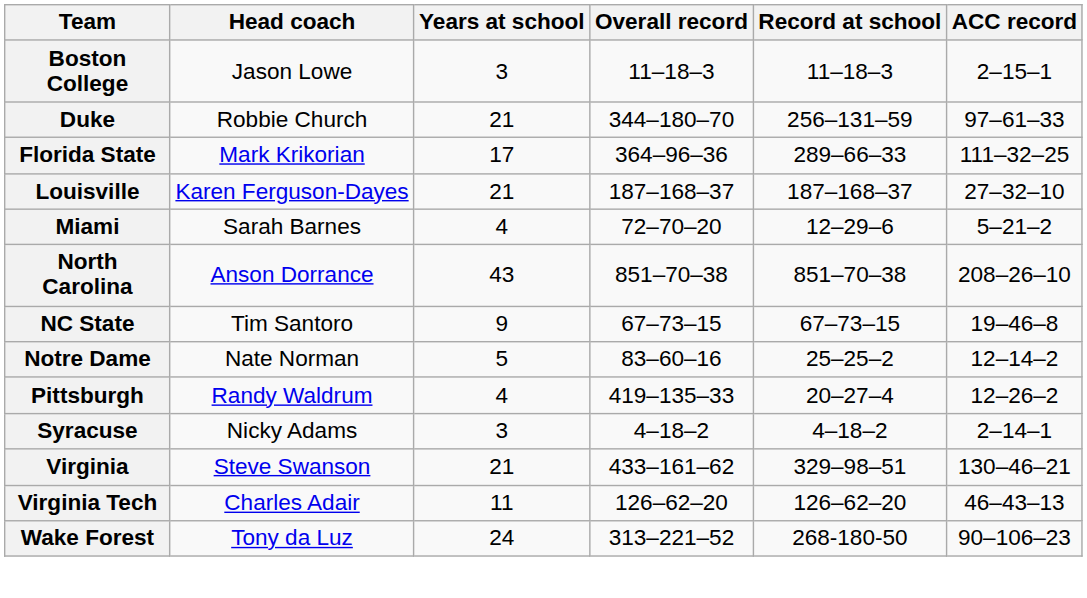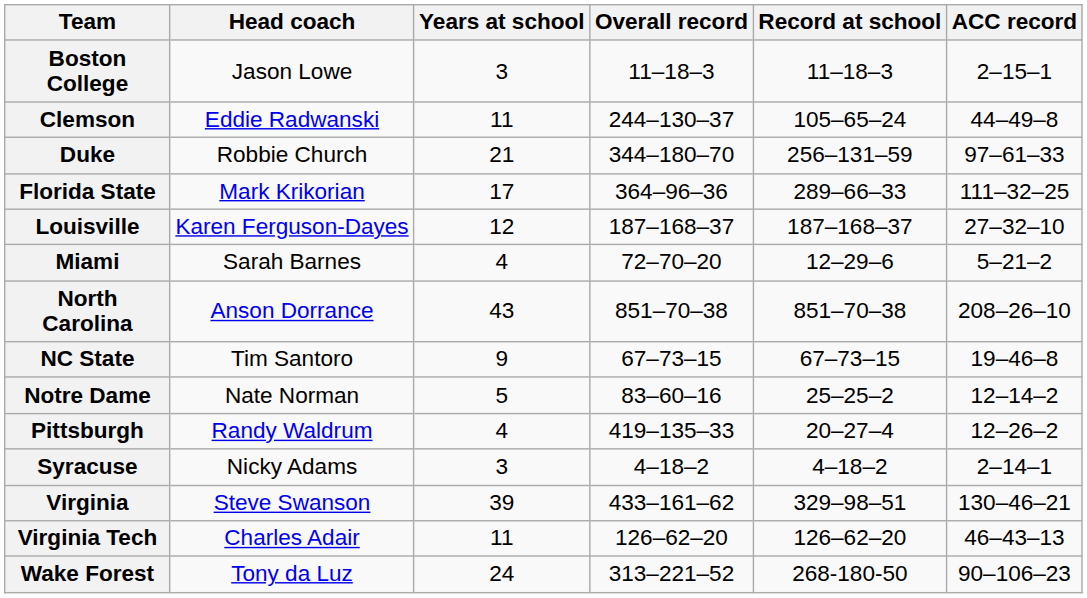+ row: (87, 119)
(502, 190) 21 -> (502, 226) 12
(502, 466) 21 -> (502, 502) 39
